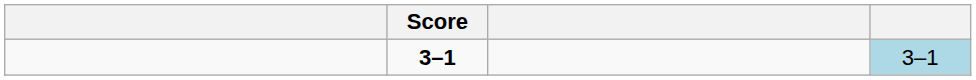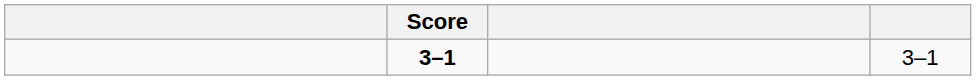(920, 57) lightblue background -> (920, 57) no background
